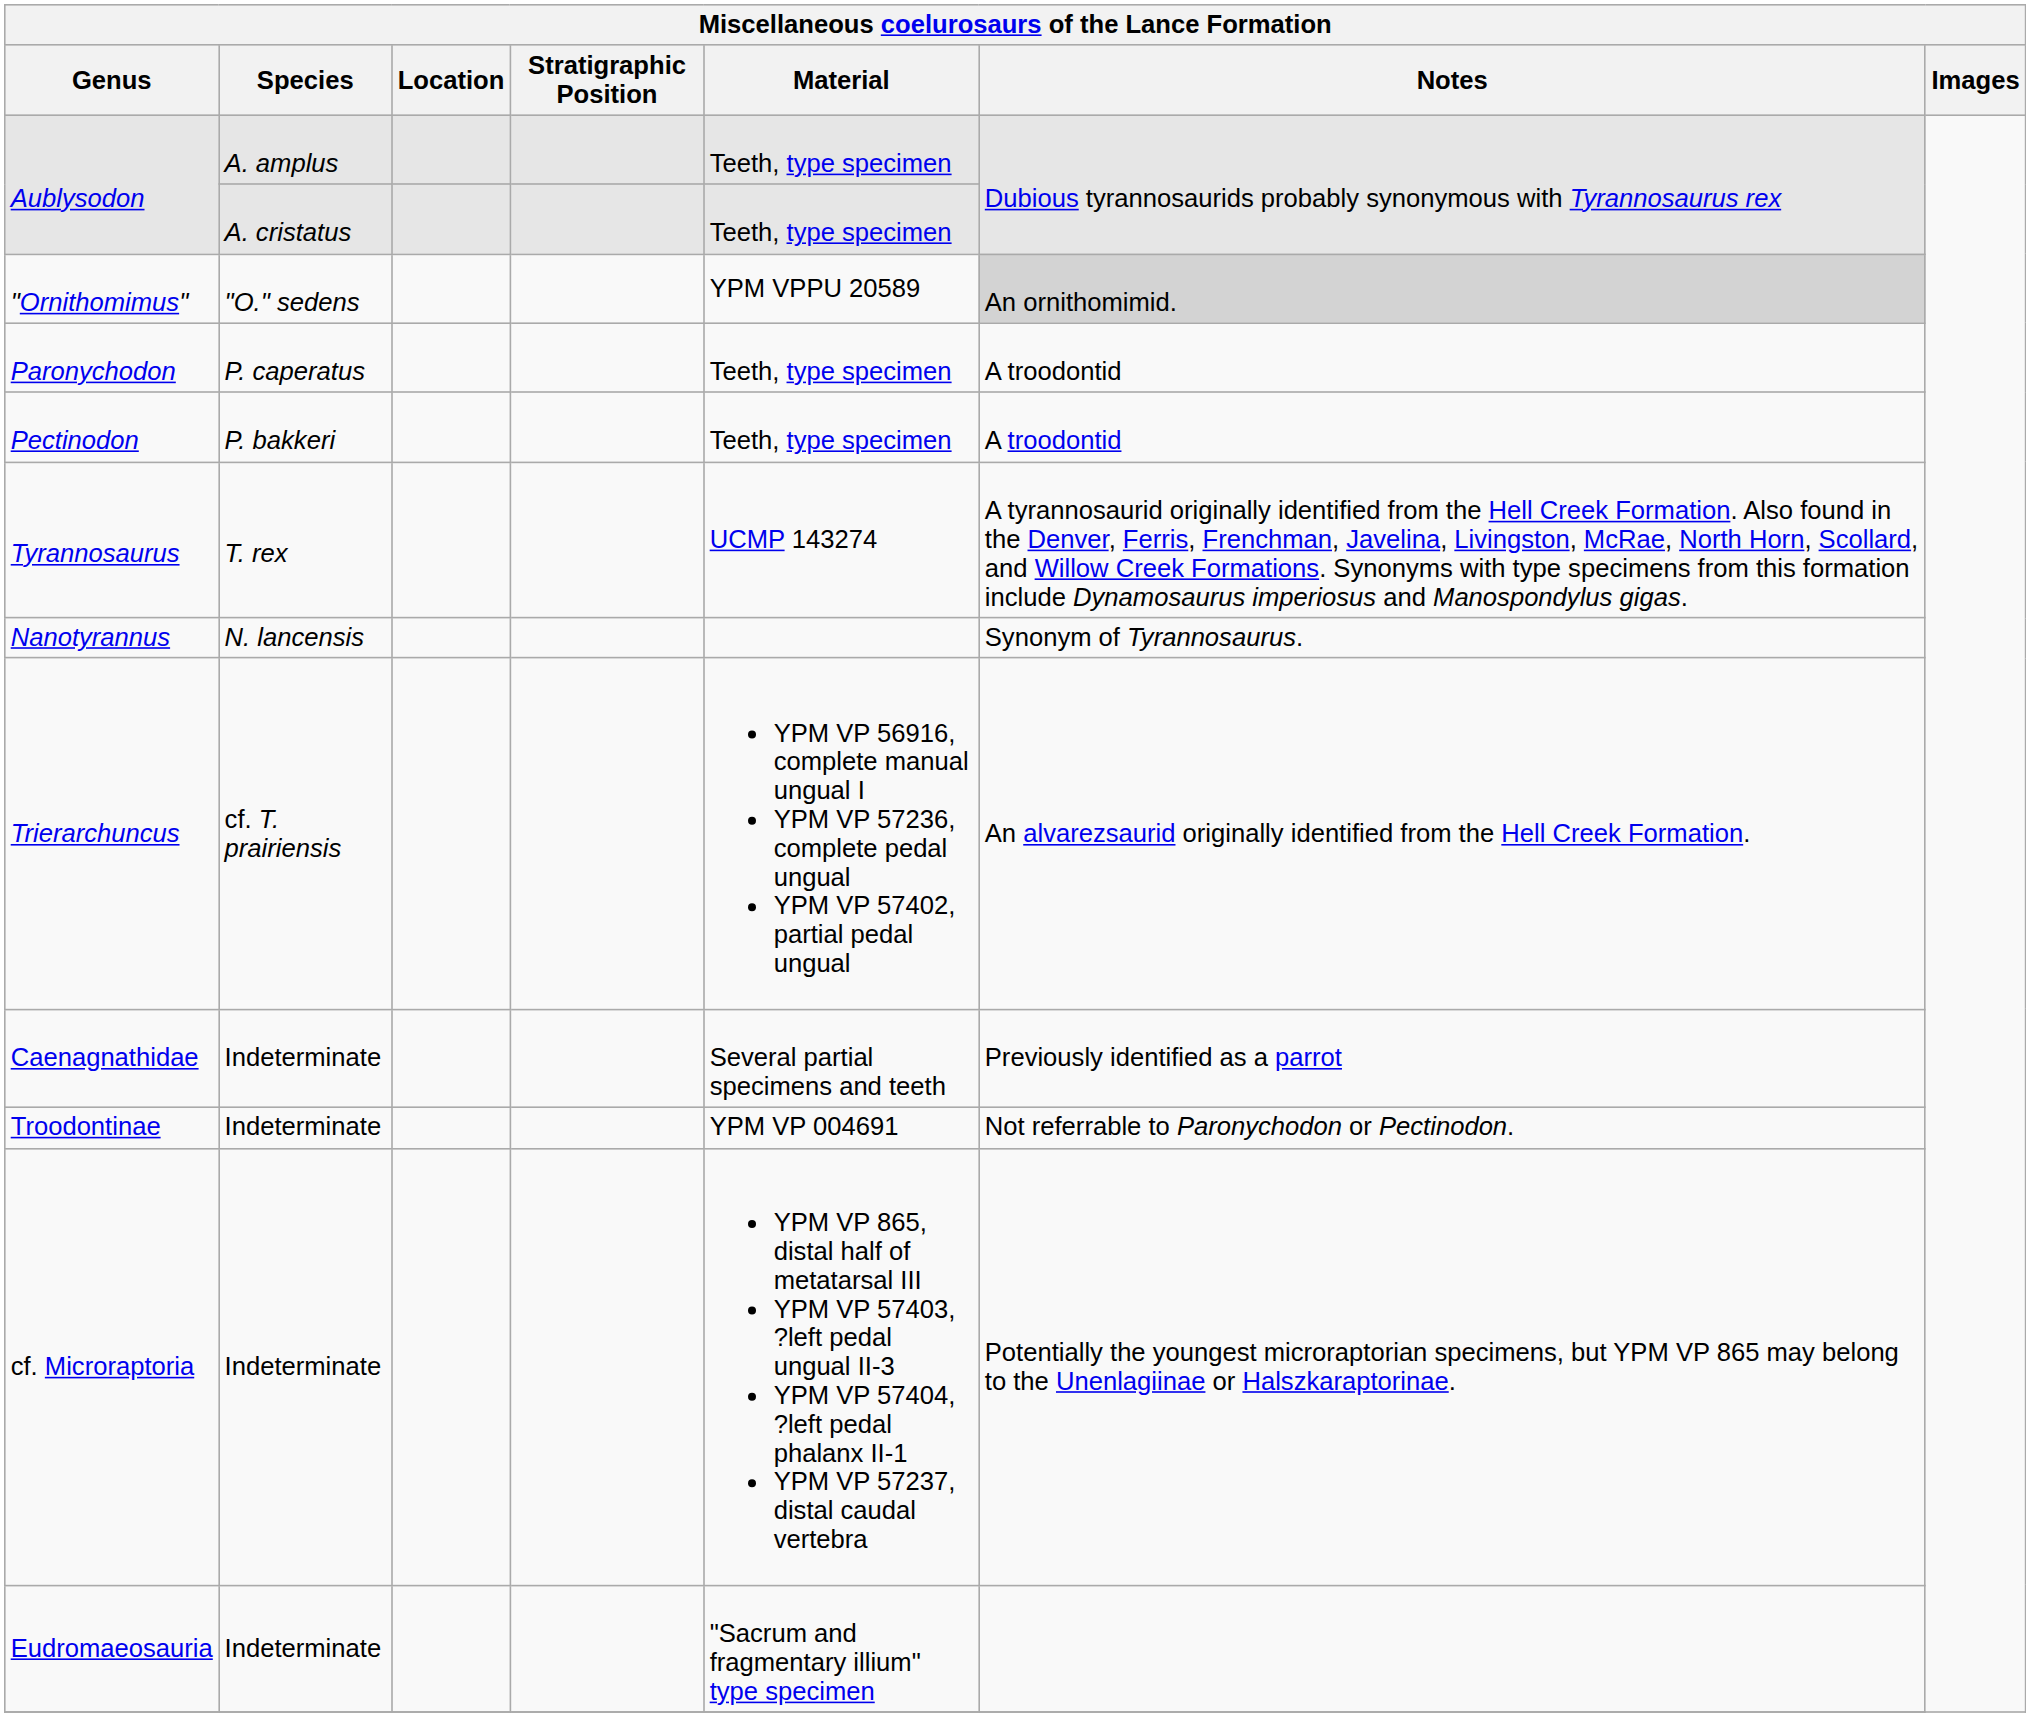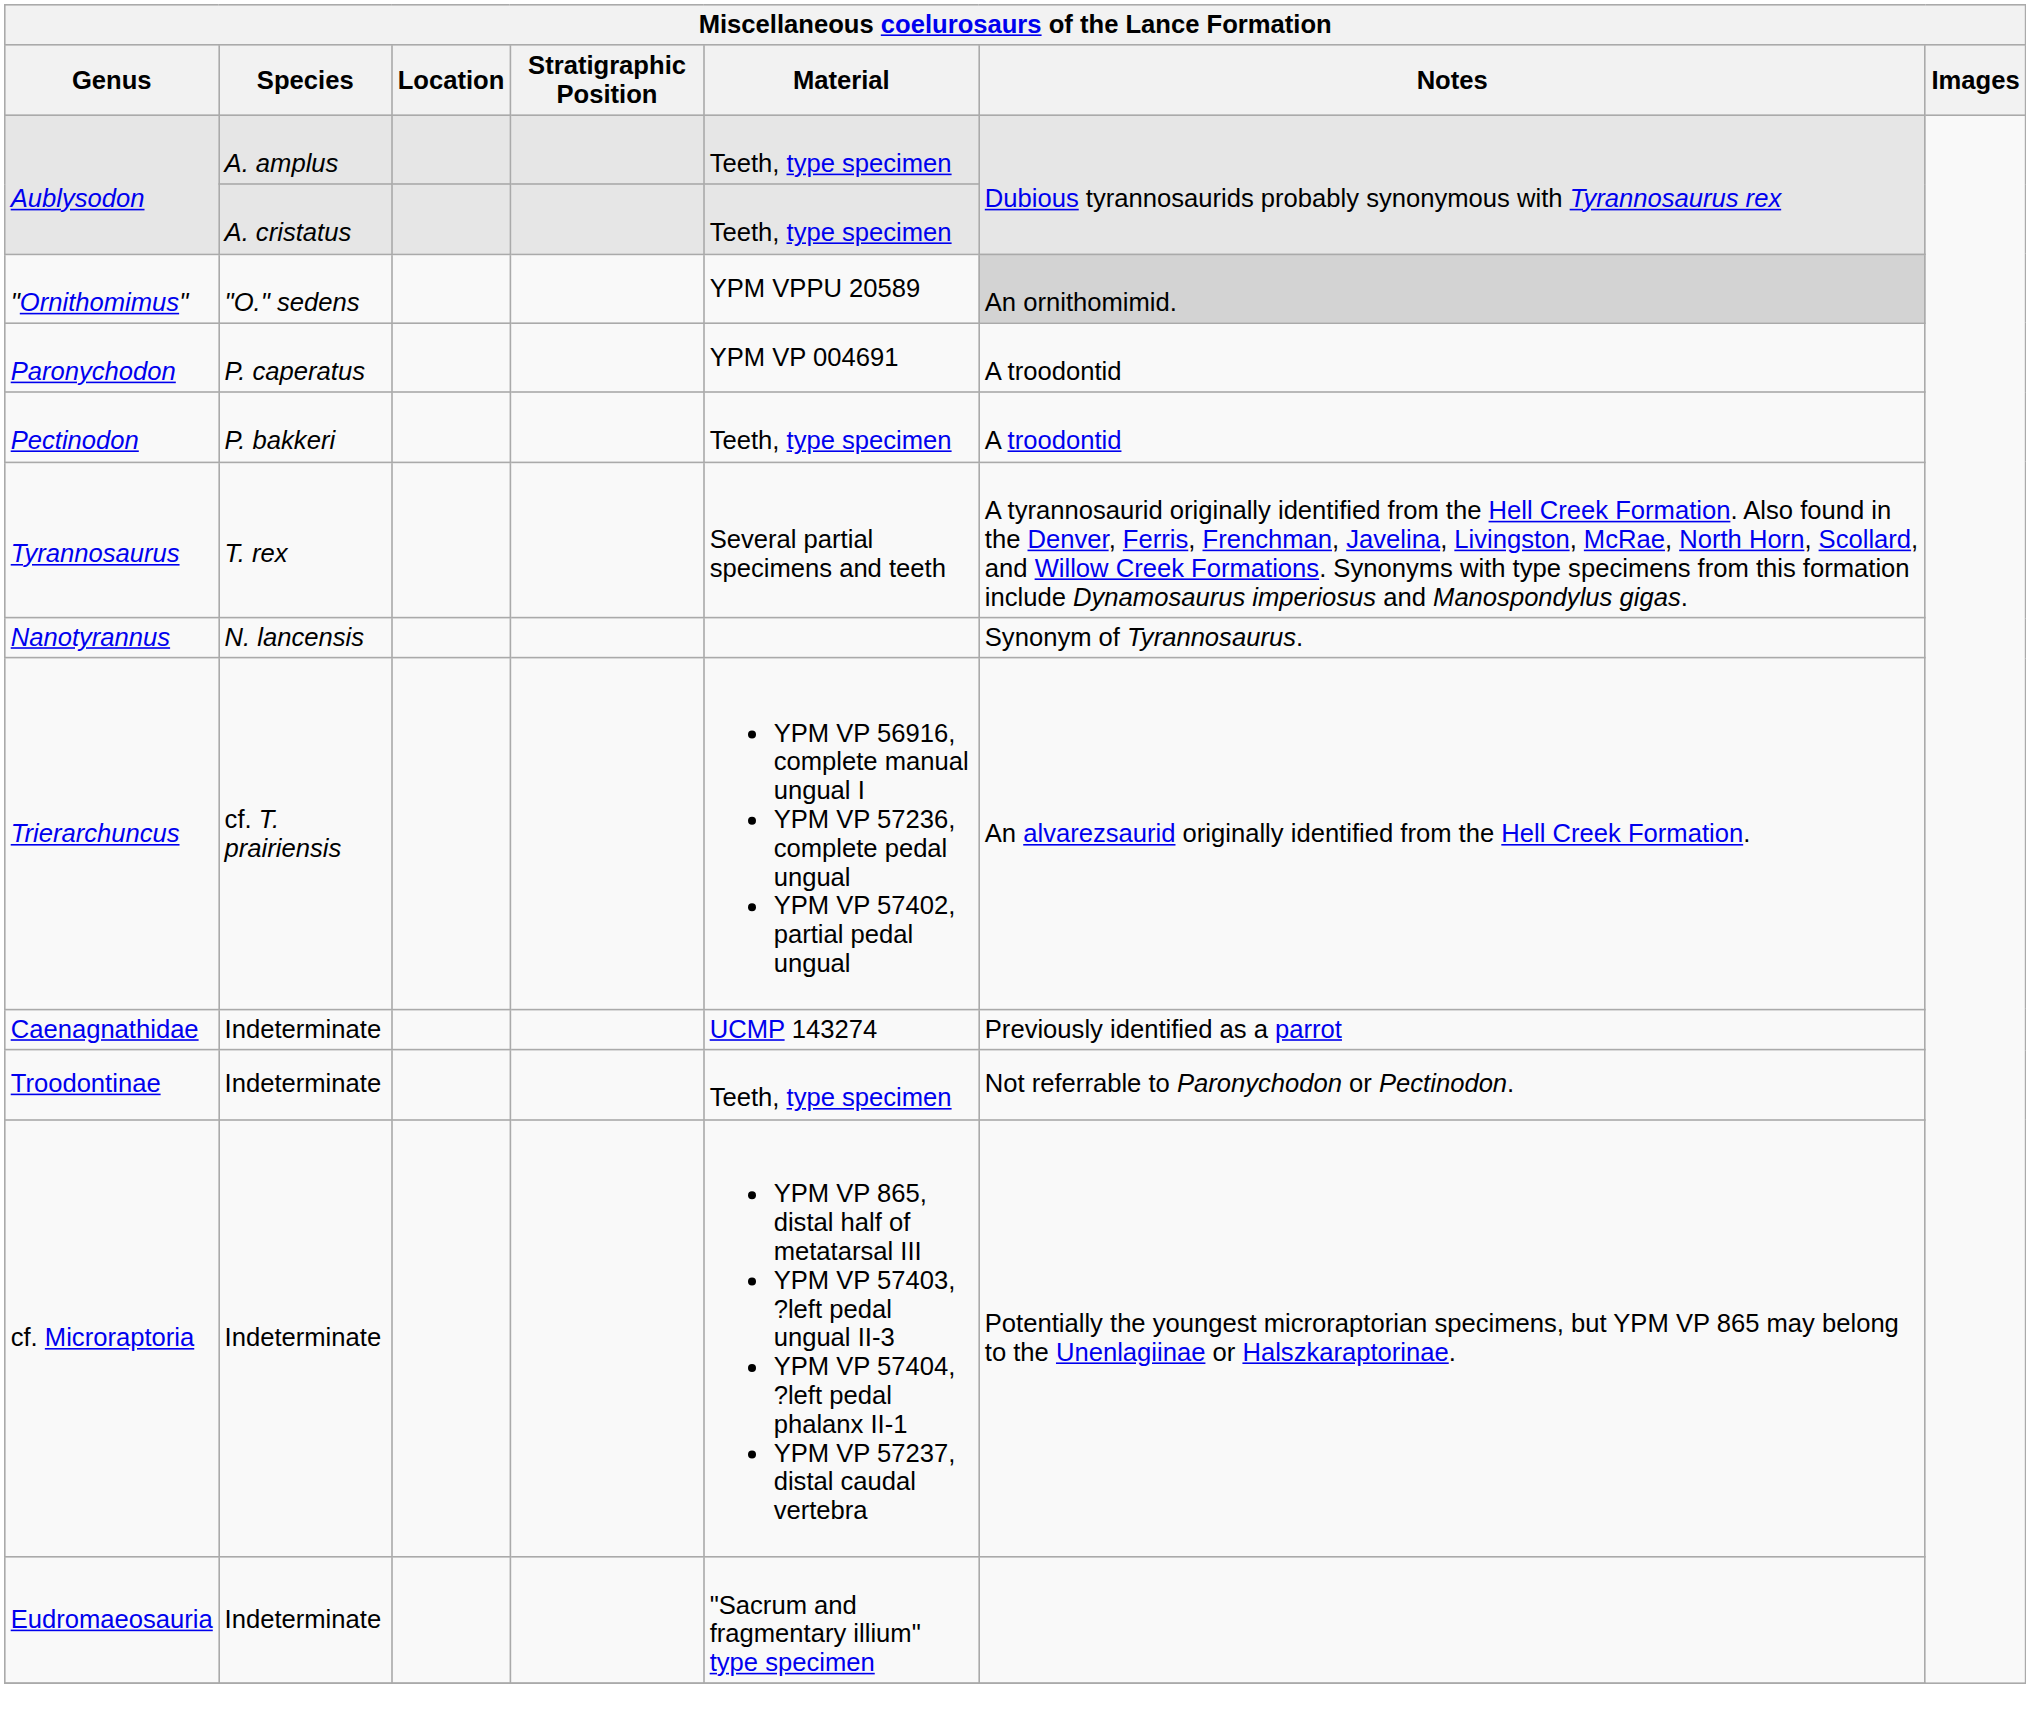(831, 371) Teeth, type specimen -> (804, 357) YPM VP 004691
(793, 539) UCMP 143274 -> (828, 553) Several partial specimens and teeth
(828, 1072) Several partial specimens and teeth -> (793, 1029) UCMP 143274
(804, 1127) YPM VP 004691 -> (831, 1098) Teeth, type specimen
